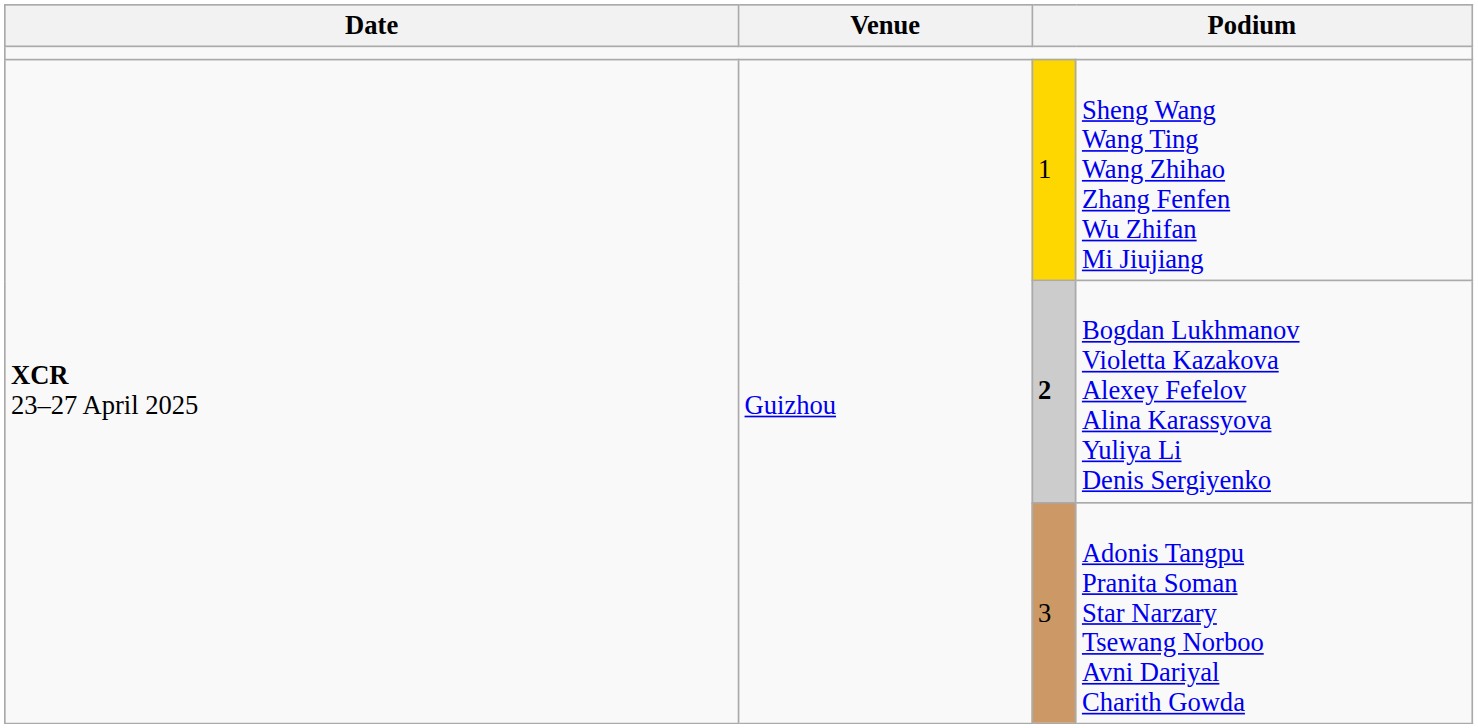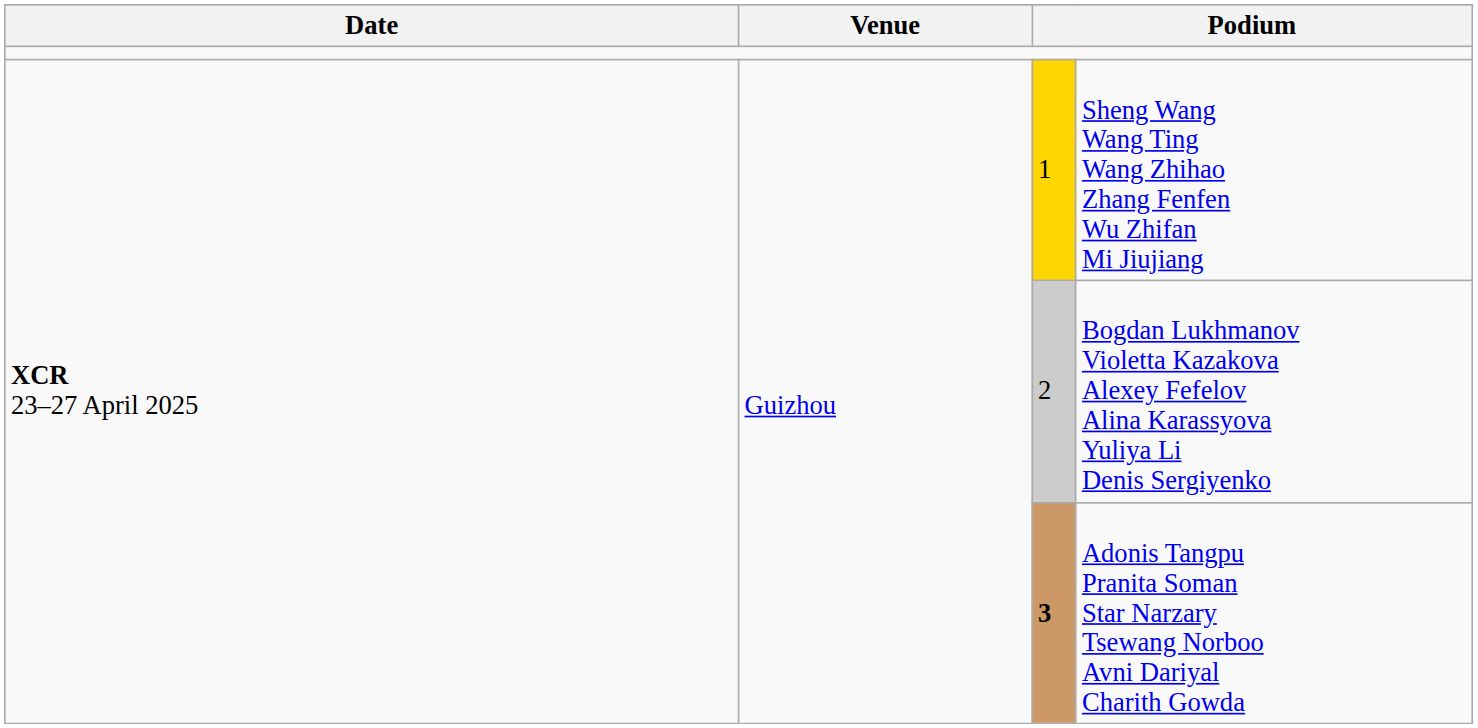(1045, 390) bold -> (1045, 390) normal
(1045, 612) normal -> (1045, 612) bold
